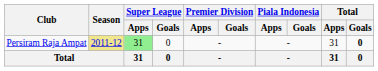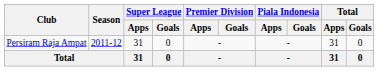(106, 43) khaki background -> (106, 43) no background
(138, 43) lightgreen background -> (138, 43) no background
(360, 43) bold -> (360, 43) normal
